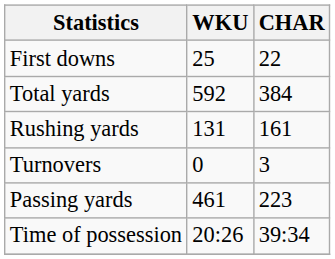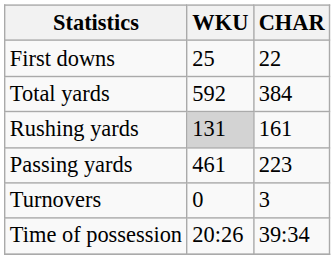(209, 129) no background -> (209, 129) lightgrey background
rows swapped: (71, 200) <-> (56, 164)
